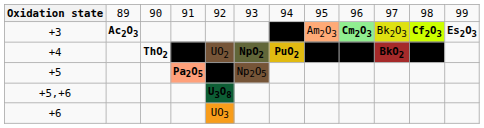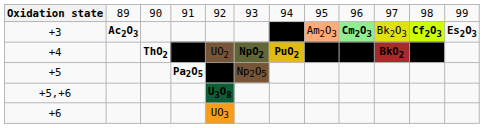(188, 73) lightsalmon background -> (188, 73) no background
